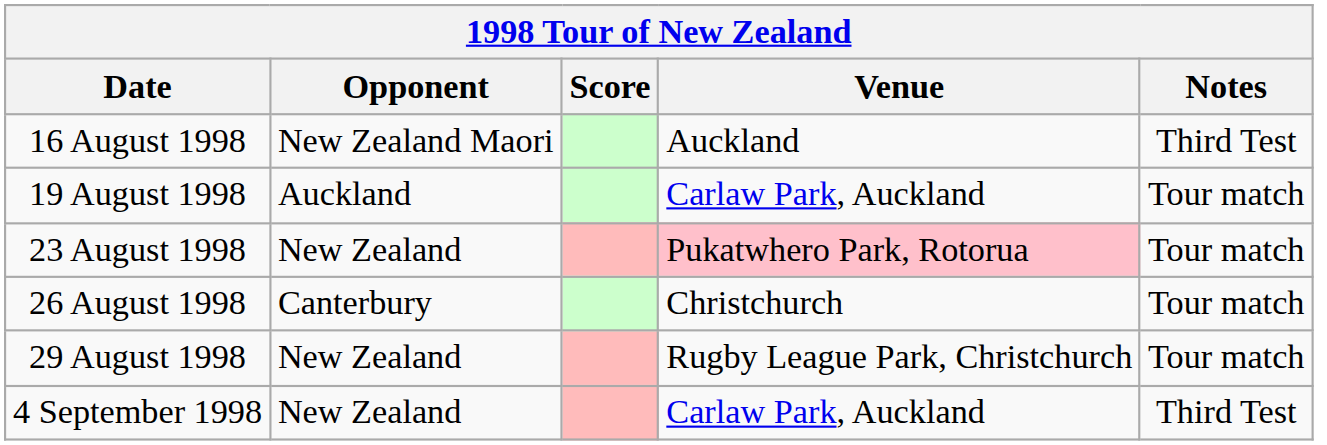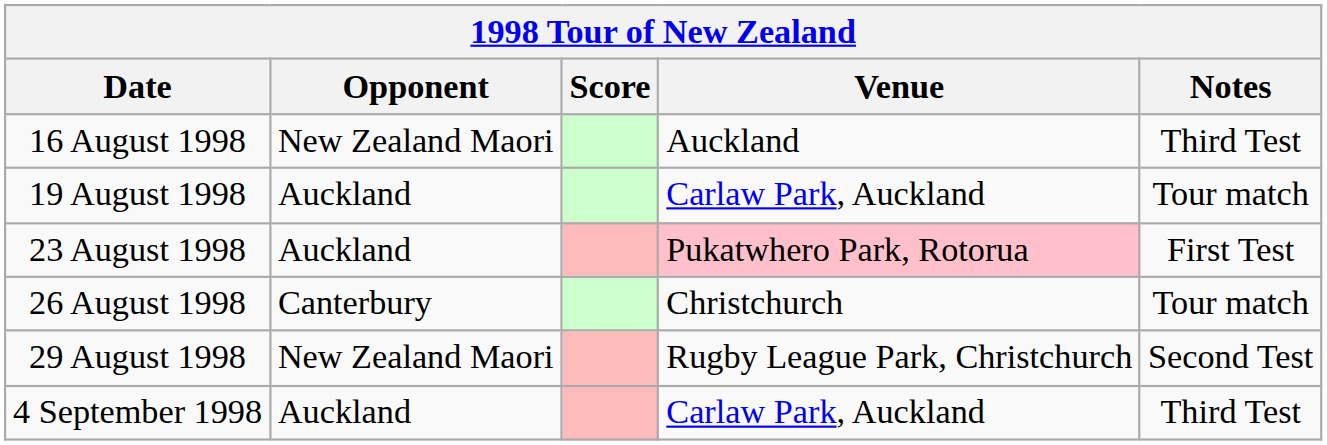(370, 248) New Zealand -> (344, 248) Auckland
(1226, 248) Tour match -> (1231, 248) First Test
(370, 357) New Zealand -> (416, 357) New Zealand Maori
(1226, 357) Tour match -> (1231, 357) Second Test
(370, 411) New Zealand -> (344, 411) Auckland
